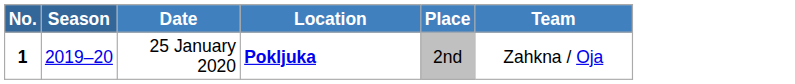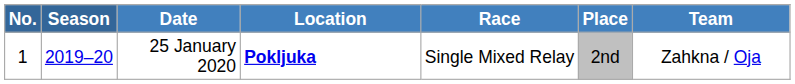+ column: (500, 19)
(23, 56) bold -> (23, 56) normal
